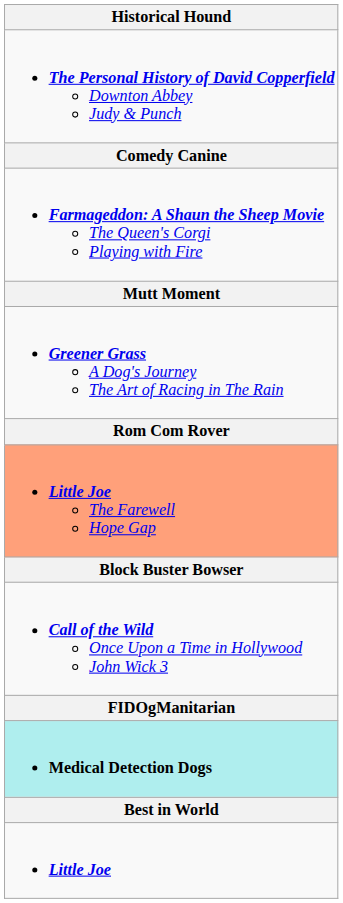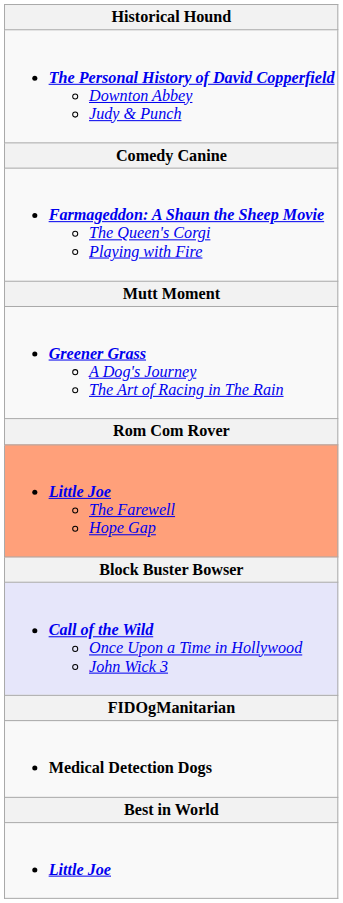(171, 648) no background -> (171, 648) lavender background
(171, 768) paleturquoise background -> (171, 768) no background
